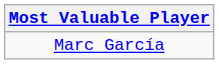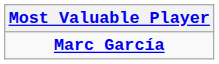(109, 46) normal -> (109, 46) bold
